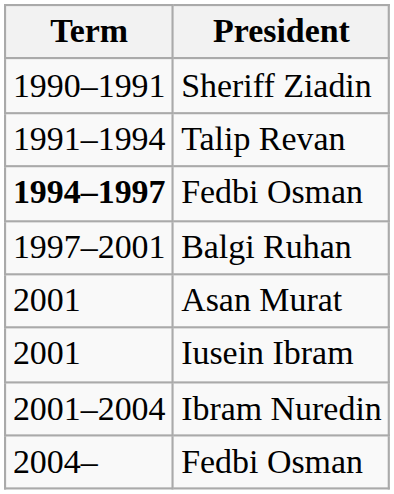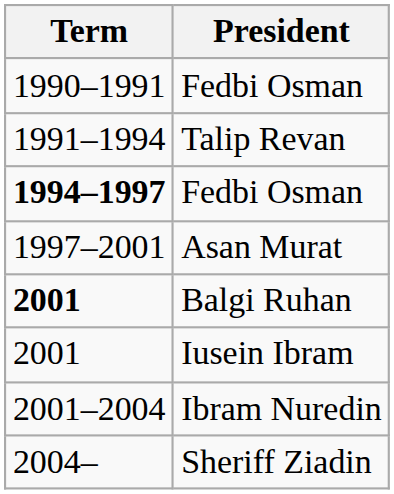(276, 85) Sheriff Ziadin -> (272, 85) Fedbi Osman
(266, 246) Balgi Ruhan -> (262, 246) Asan Murat
(47, 300) normal -> (47, 300) bold
(262, 300) Asan Murat -> (266, 300) Balgi Ruhan
(272, 461) Fedbi Osman -> (276, 461) Sheriff Ziadin
